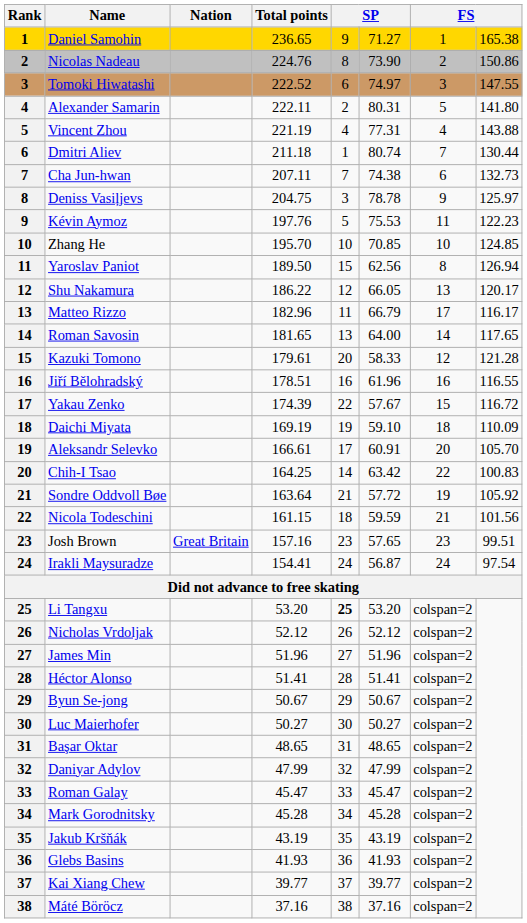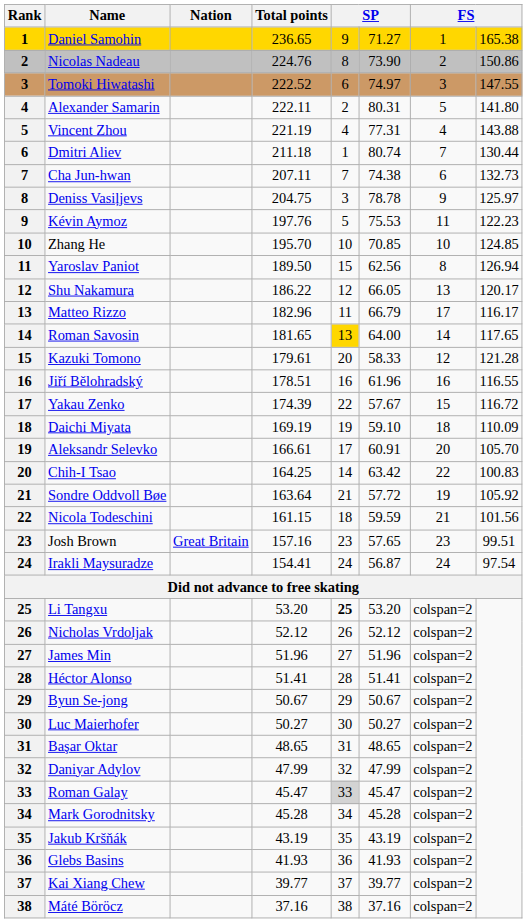(345, 335) no background -> (345, 335) gold background
(345, 792) no background -> (345, 792) lightgrey background
